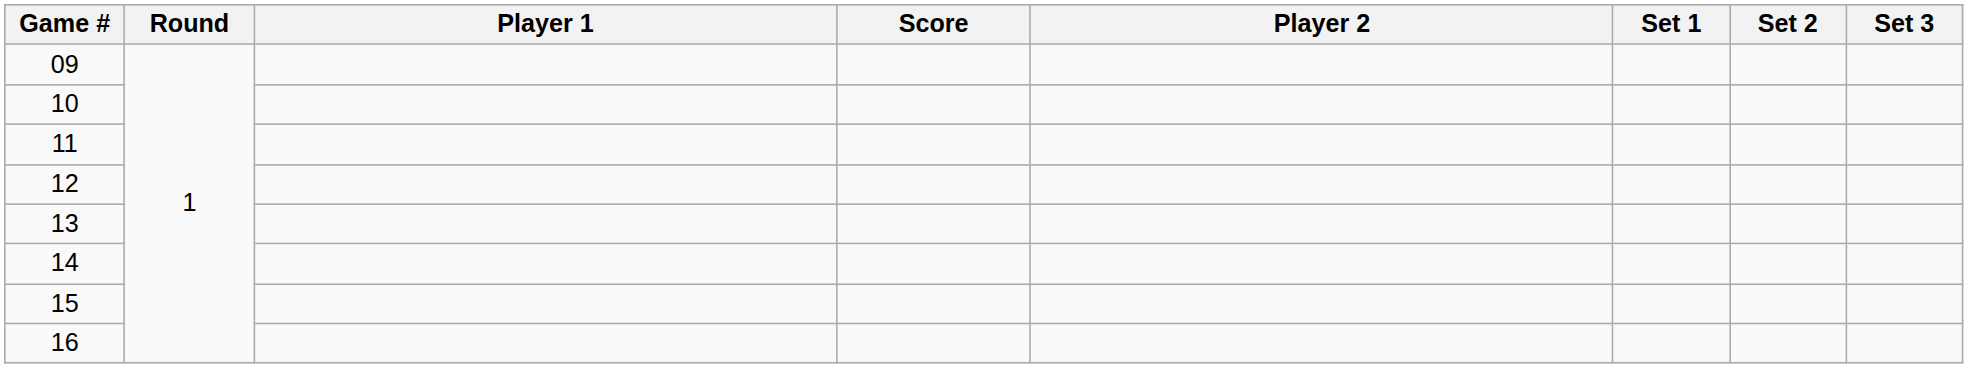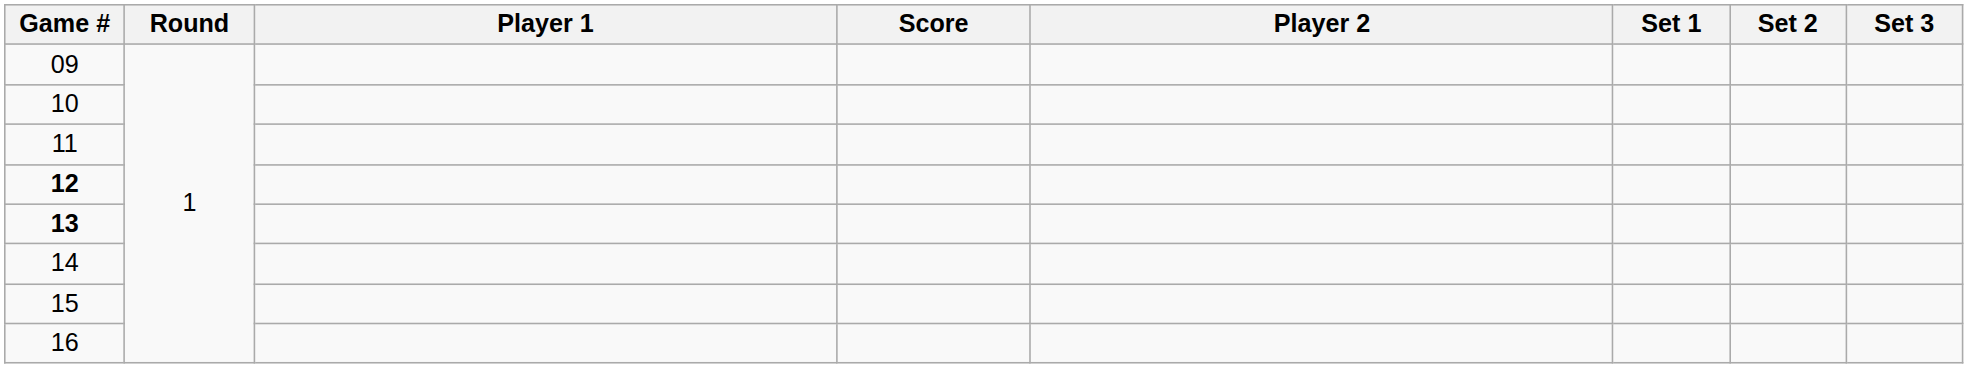(65, 183) normal -> (65, 183) bold
(65, 223) normal -> (65, 223) bold
